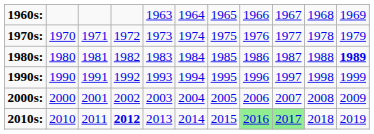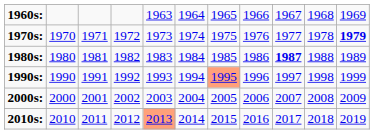(353, 35) normal -> (353, 35) bold
(288, 56) normal -> (288, 56) bold
(353, 56) bold -> (353, 56) normal
(224, 77) no background -> (224, 77) lightsalmon background
(127, 118) bold -> (127, 118) normal
(159, 118) no background -> (159, 118) lightsalmon background
(256, 118) lightgreen background -> (256, 118) no background
(288, 118) lightgreen background -> (288, 118) no background
